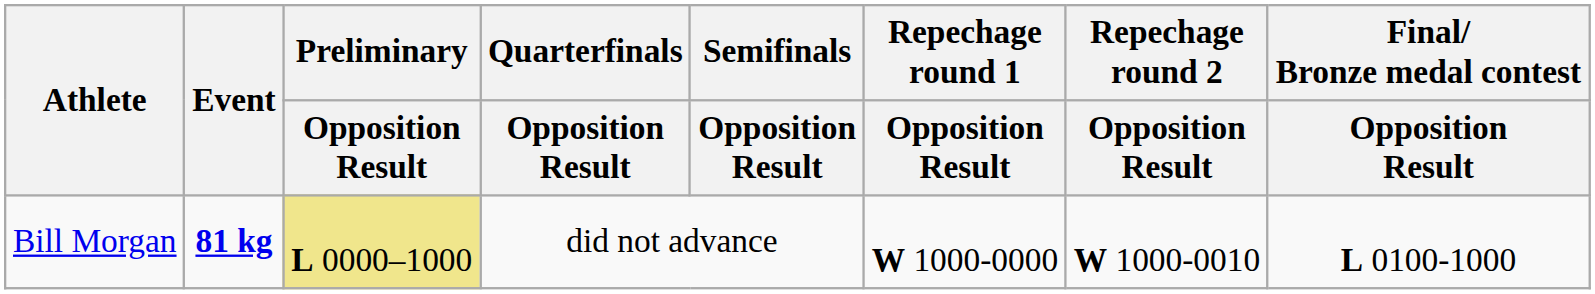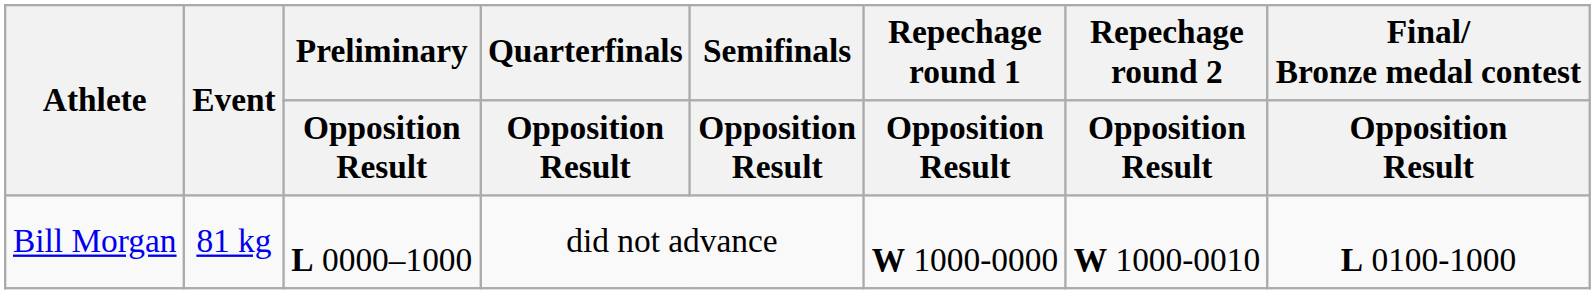(234, 241) bold -> (234, 241) normal
(382, 260) khaki background -> (382, 260) no background
